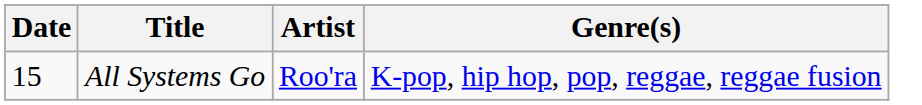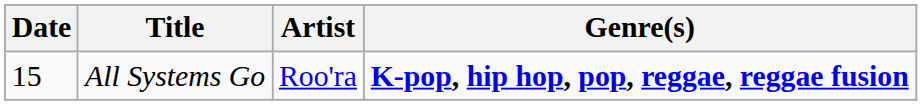(626, 75) normal -> (640, 75) bold
